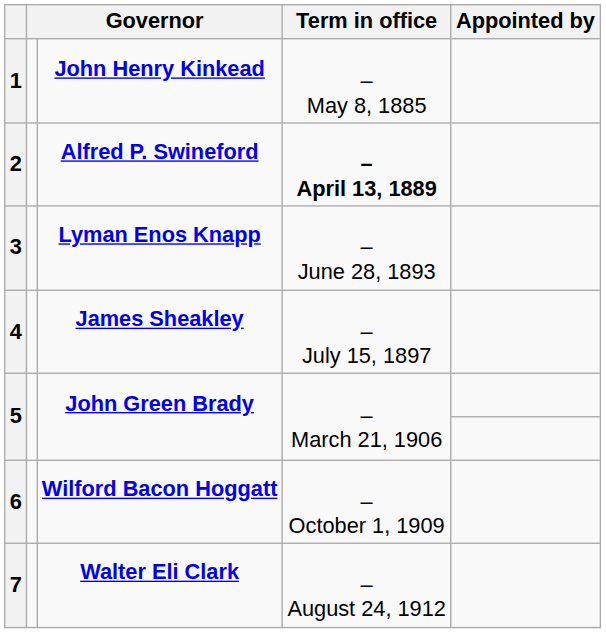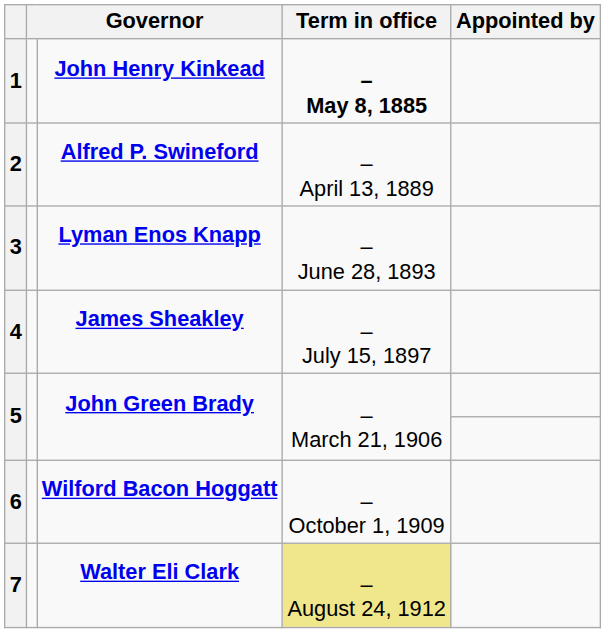(367, 92) normal -> (367, 92) bold
(367, 176) bold -> (367, 176) normal
(367, 597) no background -> (367, 597) khaki background
